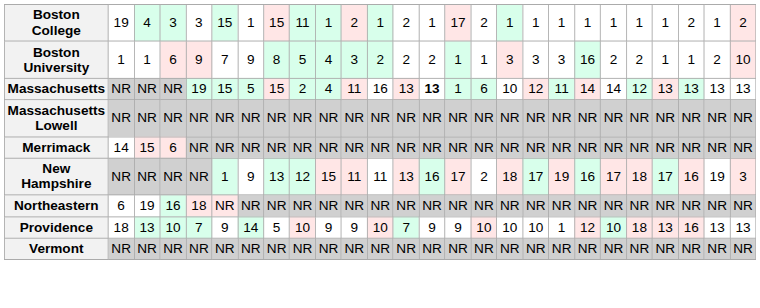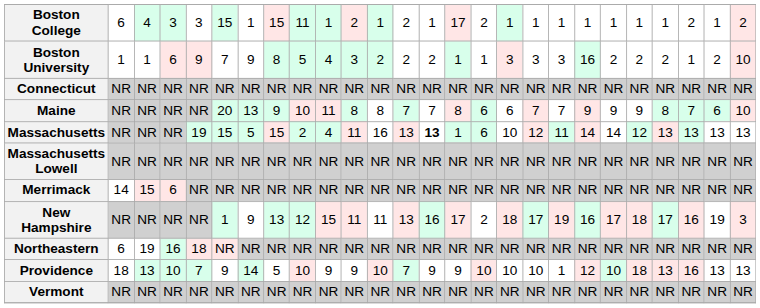(121, 22) 19 -> (121, 22) 6
(665, 59) 1 -> (665, 59) 2
+ row: (56, 89)
+ row: (56, 110)
